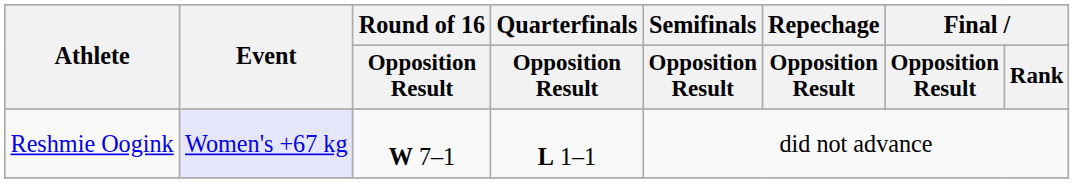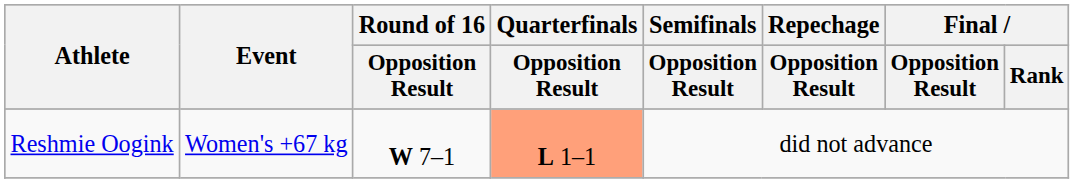(266, 143) lavender background -> (266, 143) no background
(567, 157) no background -> (567, 157) lightsalmon background
